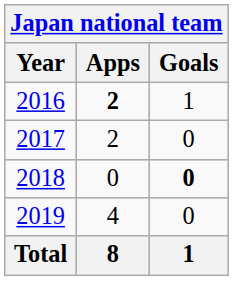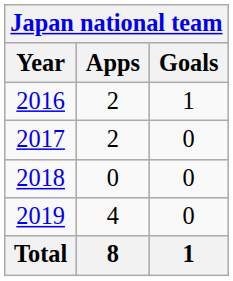(113, 100) bold -> (113, 100) normal
(189, 178) bold -> (189, 178) normal
